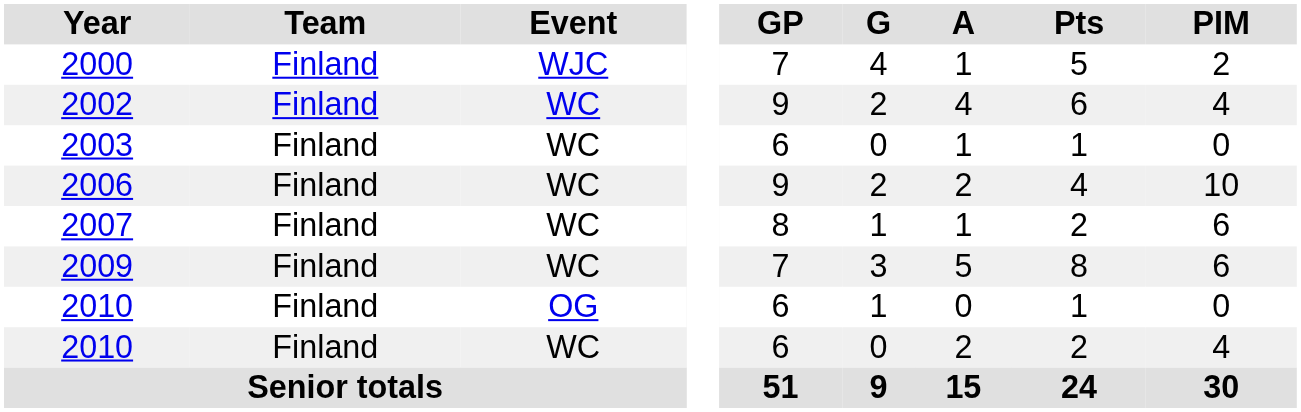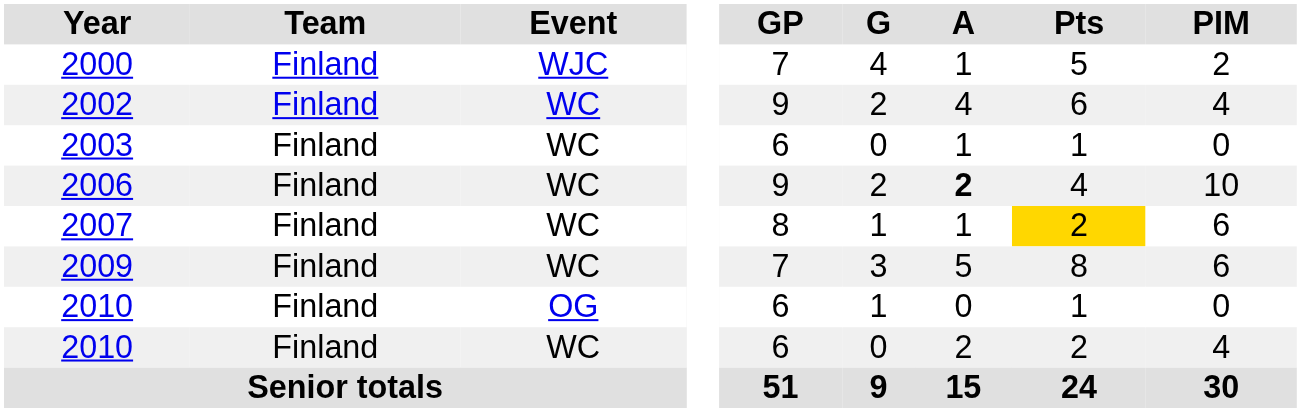(963, 185) normal -> (963, 185) bold
(1079, 225) no background -> (1079, 225) gold background
